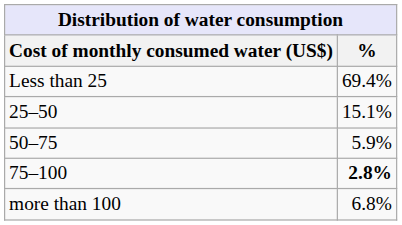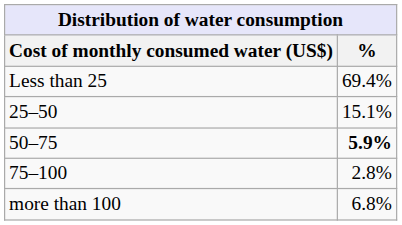(372, 142) normal -> (370, 142) bold
(370, 173) bold -> (372, 173) normal
